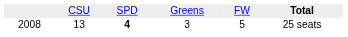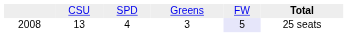(127, 25) bold -> (127, 25) normal
(242, 25) no background -> (242, 25) lavender background
